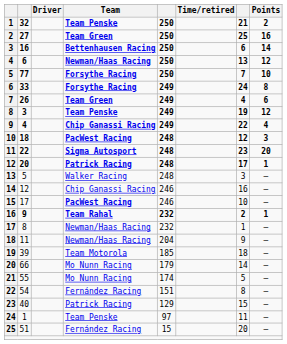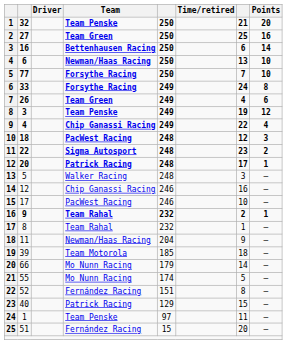(266, 24) 2 -> (266, 24) 20
(266, 62) 12 -> (266, 62) 10
(266, 151) 20 -> (266, 151) 2
(98, 202) bold -> (98, 202) normal
(108, 228) Newman/Haas Racing -> (89, 228) Team Rahal
(24, 292) 54 -> (24, 292) 52
